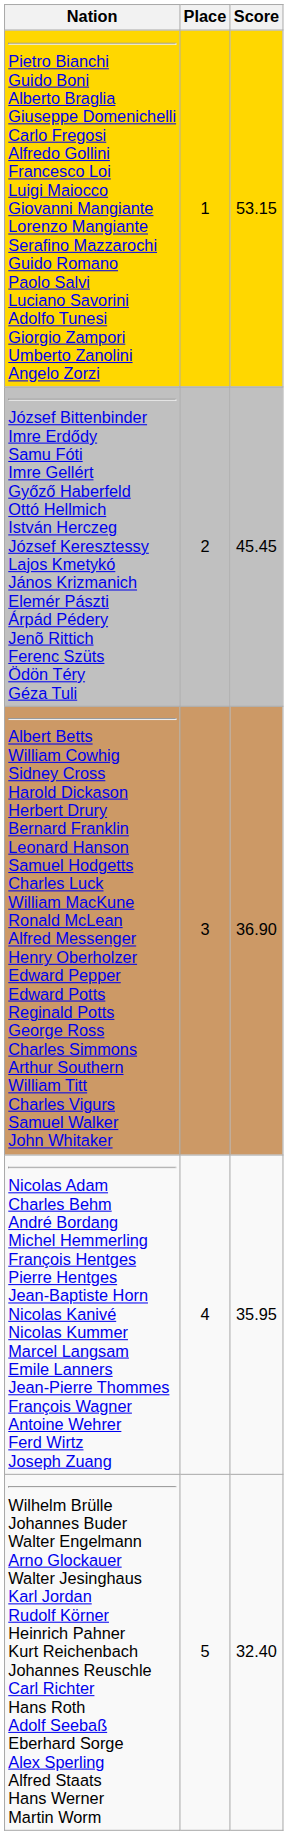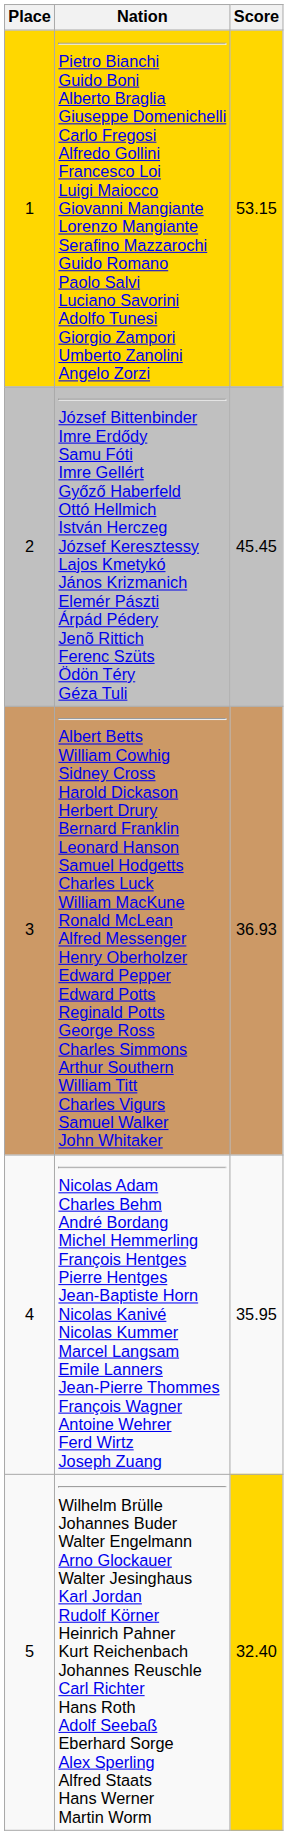columns swapped: (205, 17) <-> (92, 17)
(256, 930) 36.90 -> (256, 930) 36.93
(256, 1652) no background -> (256, 1652) gold background
